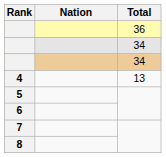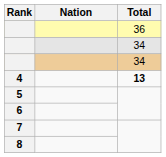(139, 78) normal -> (139, 78) bold
